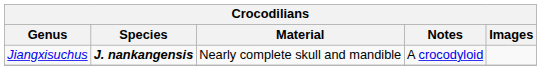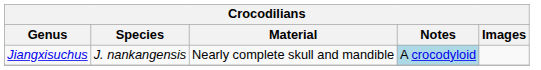(143, 55) bold -> (140, 55) normal
(445, 55) no background -> (438, 55) lightblue background
